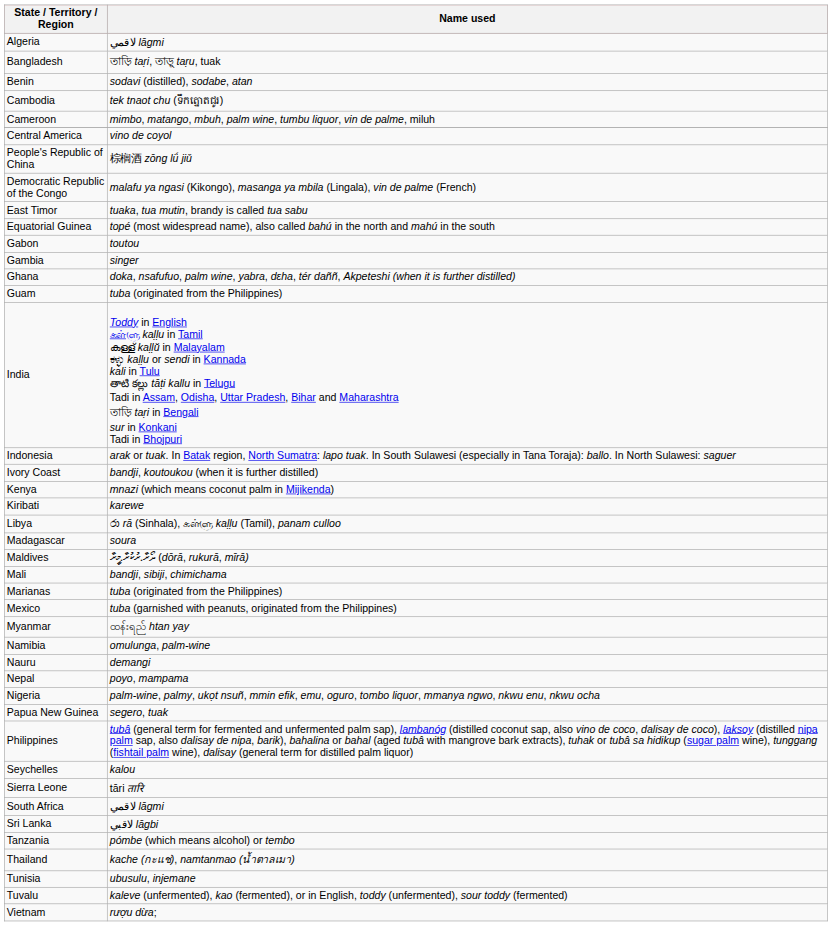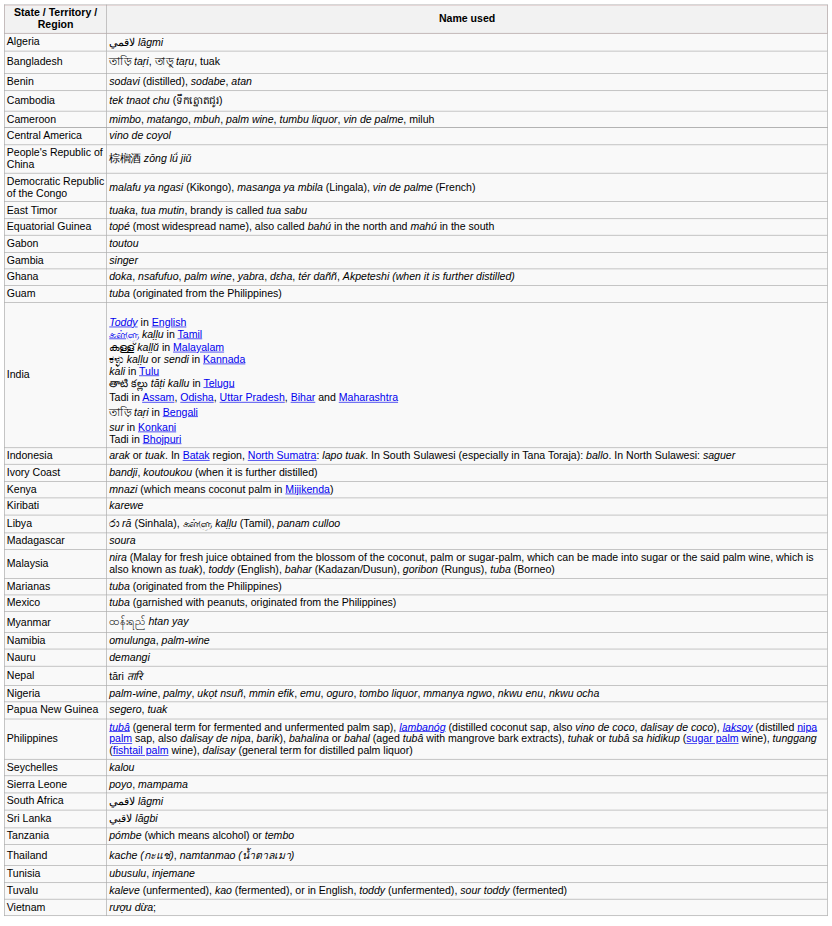+ row: (28, 564)
- row: (28, 558)
- row: (16, 574)
(149, 679) poyo, mampama -> (126, 676) tāri तारि
(127, 788) tāri तारि -> (149, 784) poyo, mampama
